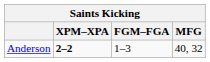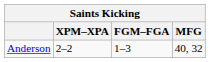(64, 48) bold -> (64, 48) normal
